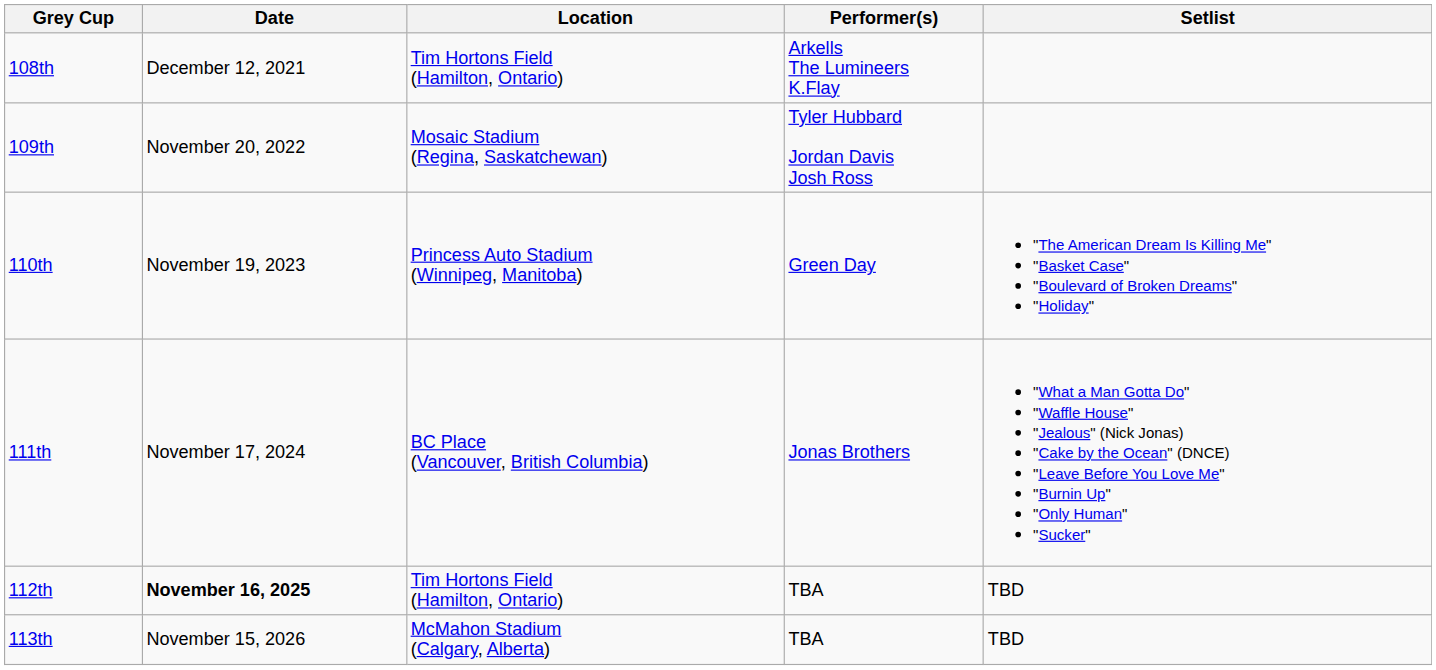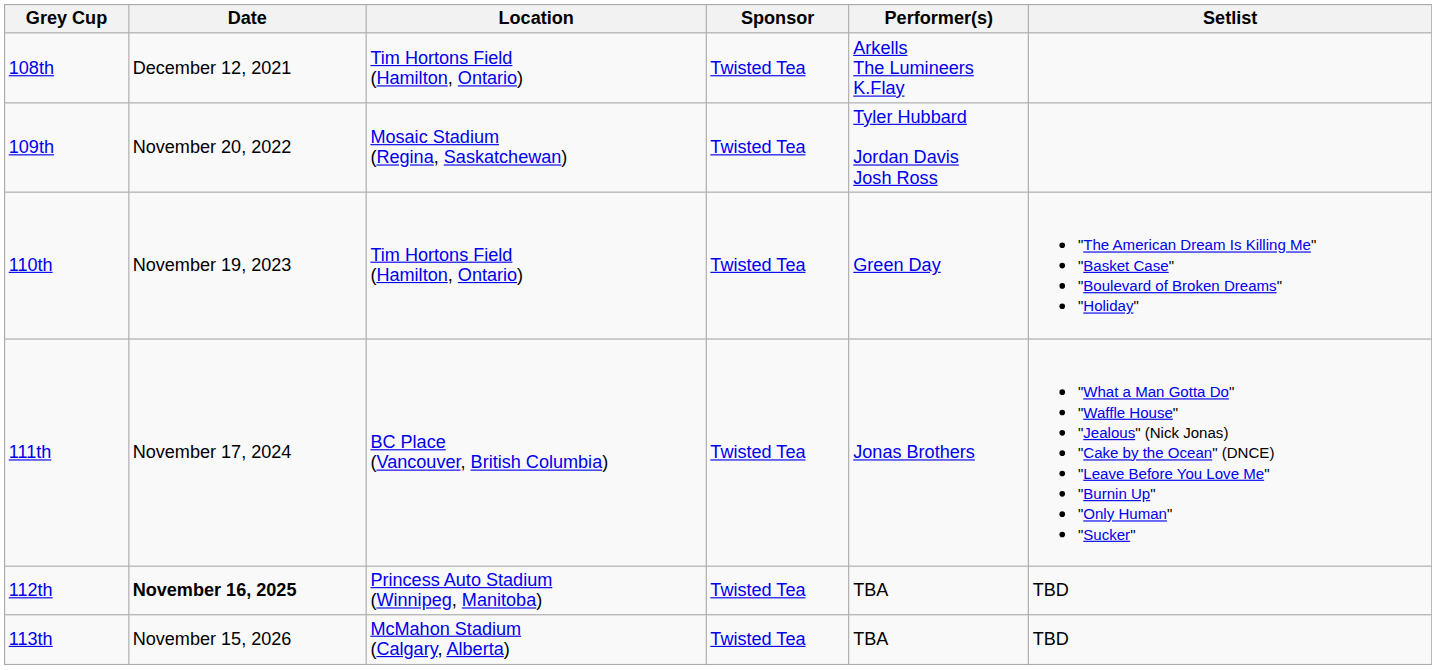+ column: (778, 18)
(502, 265) Princess Auto Stadium (Winnipeg, Manitoba) -> (447, 265) Tim Hortons Field (Hamilton, Ontario)
(487, 590) Tim Hortons Field (Hamilton, Ontario) -> (461, 590) Princess Auto Stadium (Winnipeg, Manitoba)
